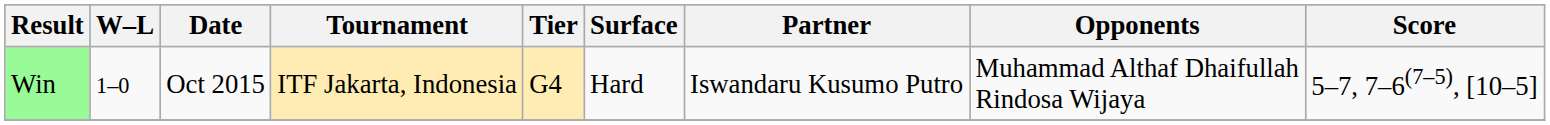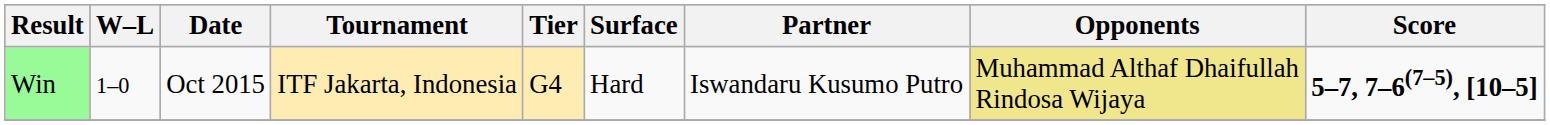(1137, 83) no background -> (1137, 83) khaki background
(1424, 83) normal -> (1424, 83) bold
